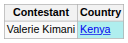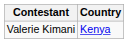(95, 30) paleturquoise background -> (95, 30) no background
